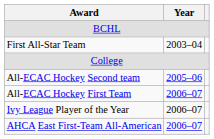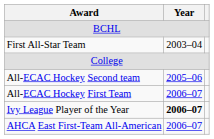(184, 110) normal -> (184, 110) bold
